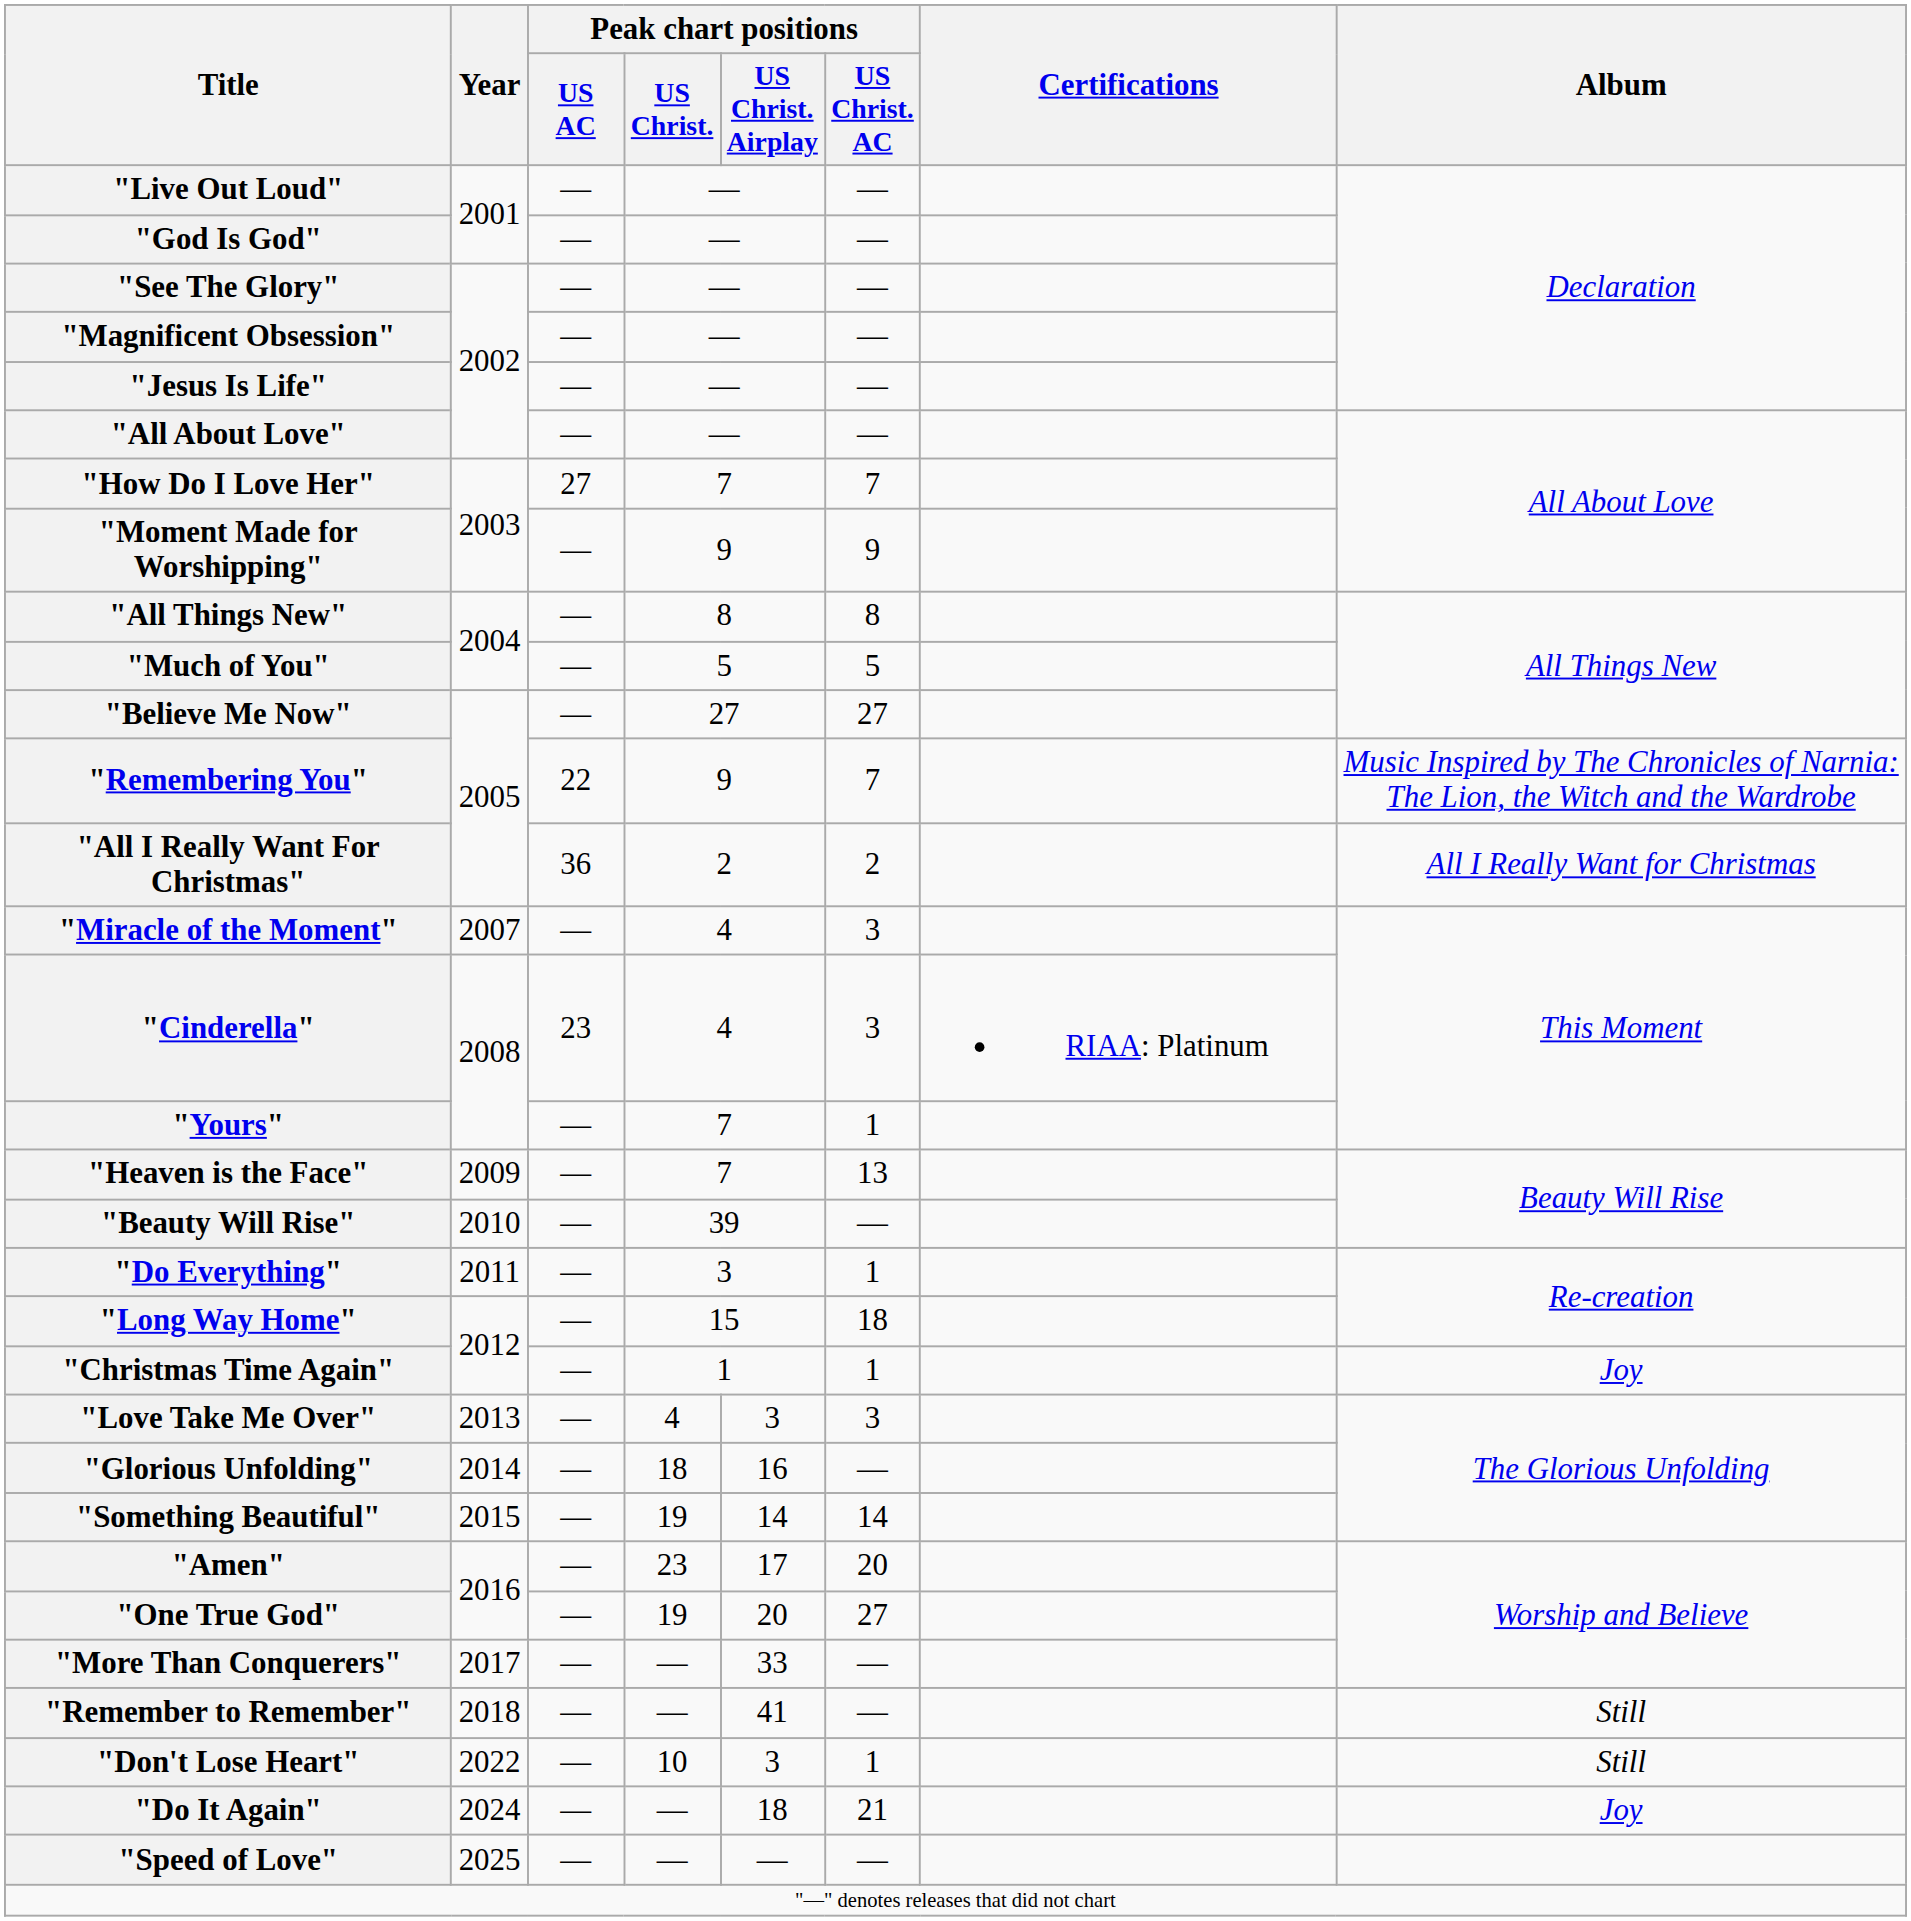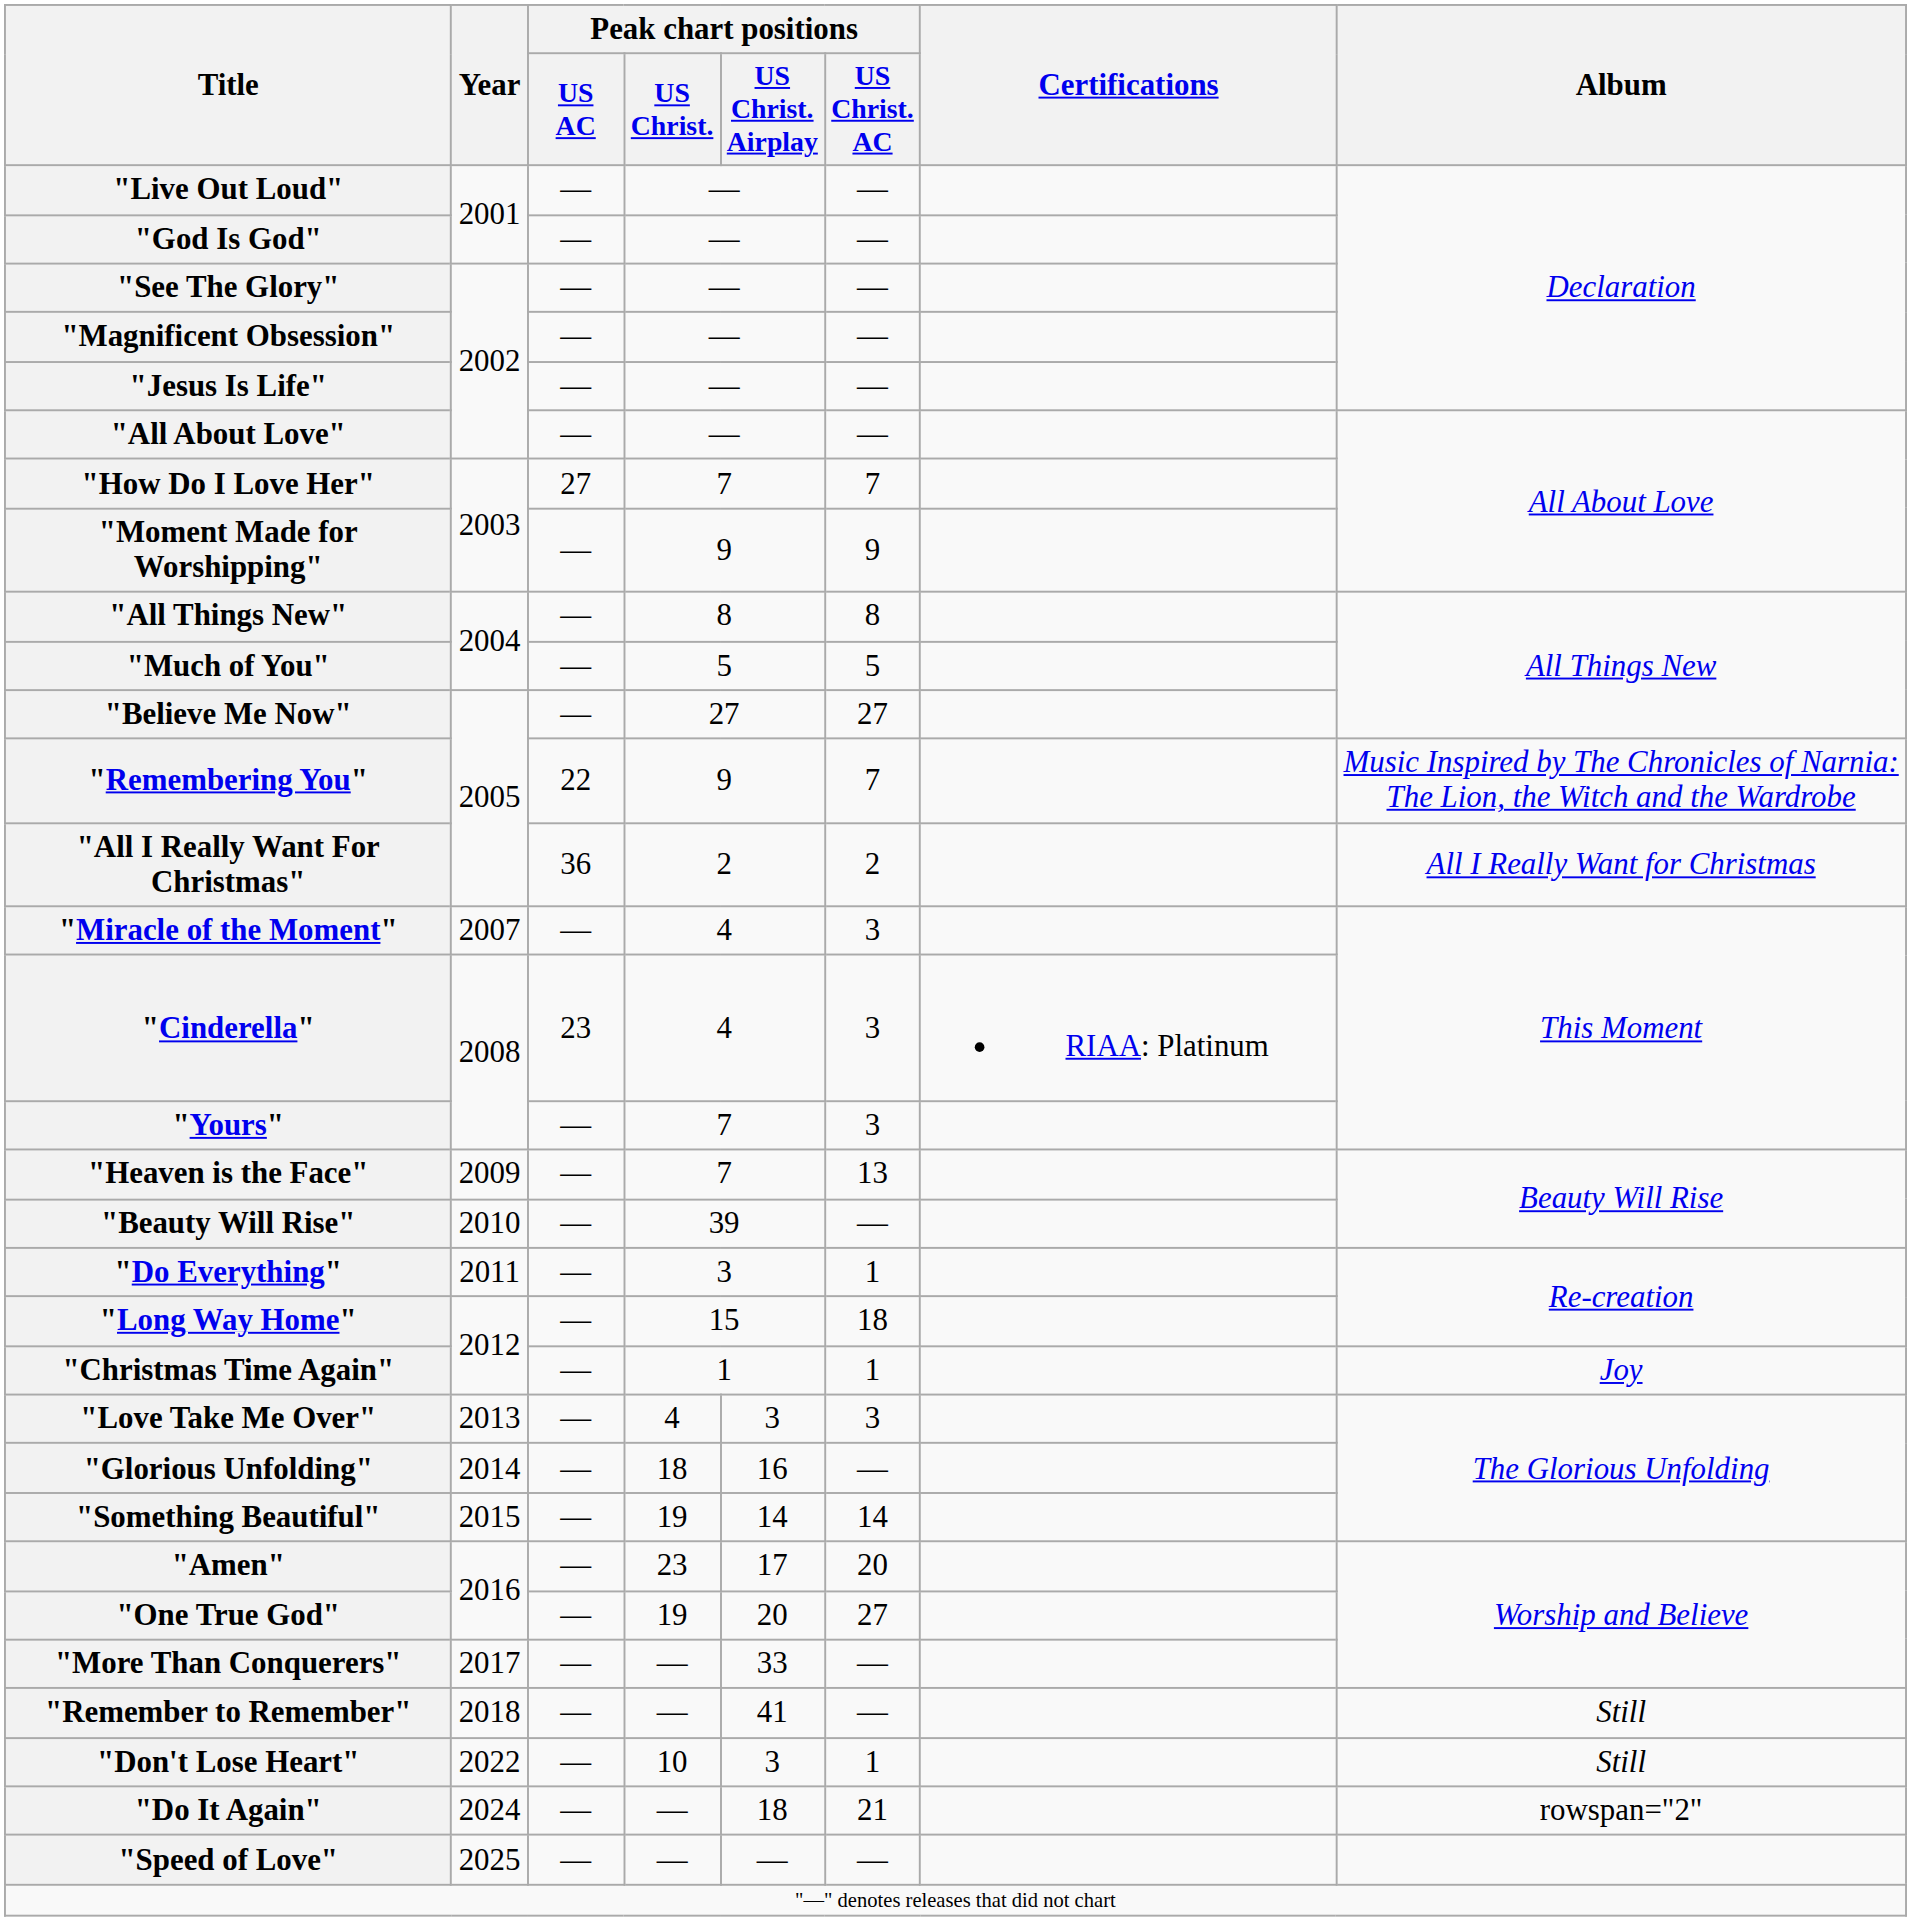(873, 1124) 1 -> (873, 1124) 3
(1621, 1810) Joy -> (1621, 1810) rowspan="2"
